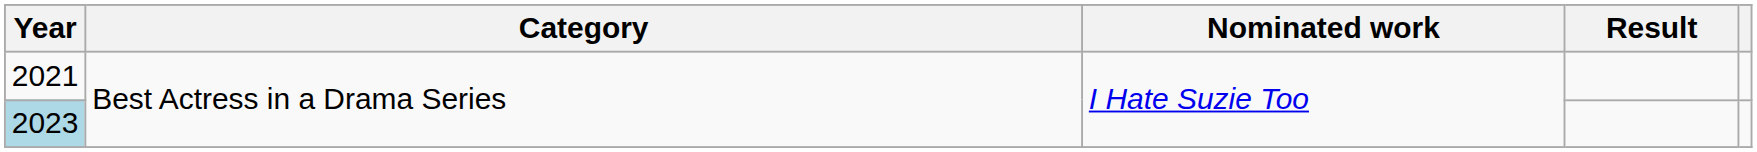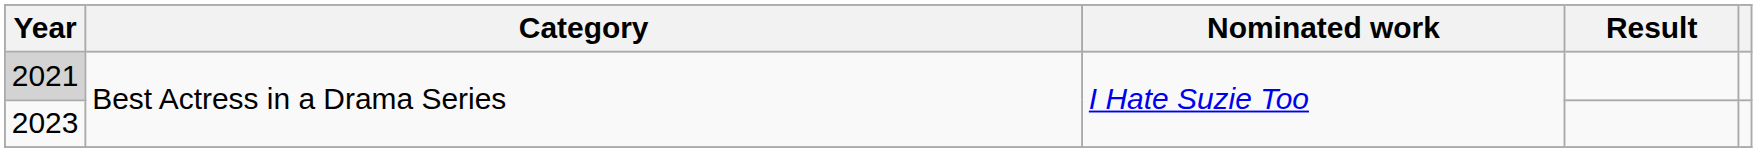(45, 75) no background -> (45, 75) lightgrey background
(45, 123) lightblue background -> (45, 123) no background
